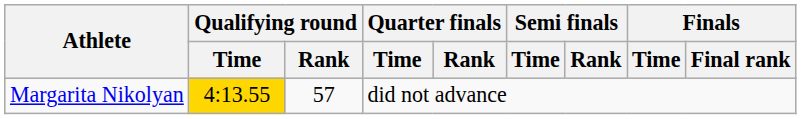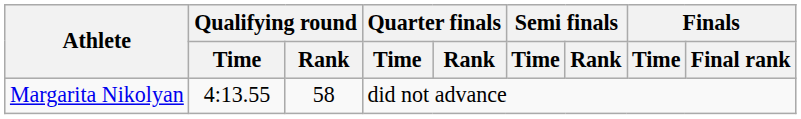(237, 95) gold background -> (237, 95) no background
(324, 95) 57 -> (324, 95) 58
